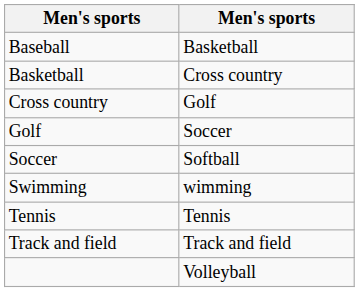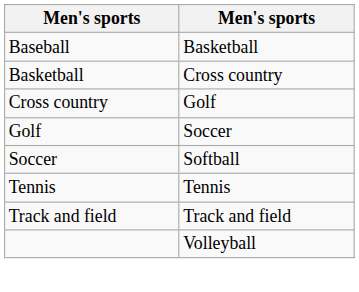- row: (48, 187)
